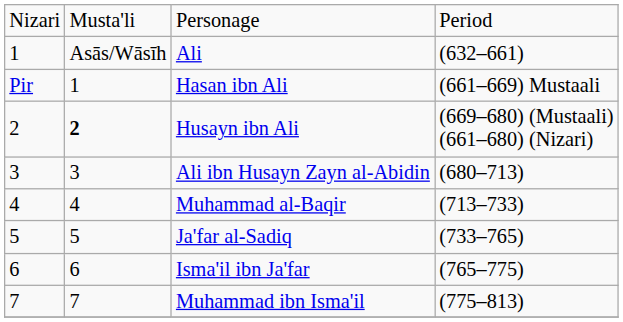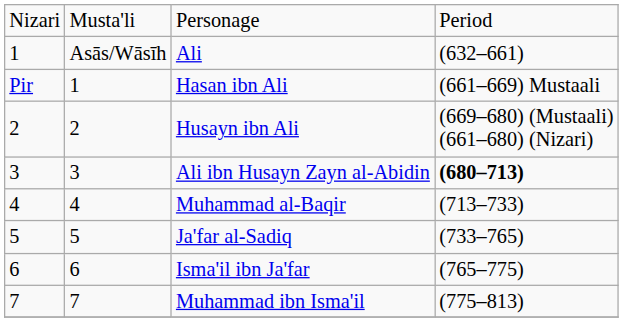(75, 128) bold -> (75, 128) normal
(482, 172) normal -> (482, 172) bold
